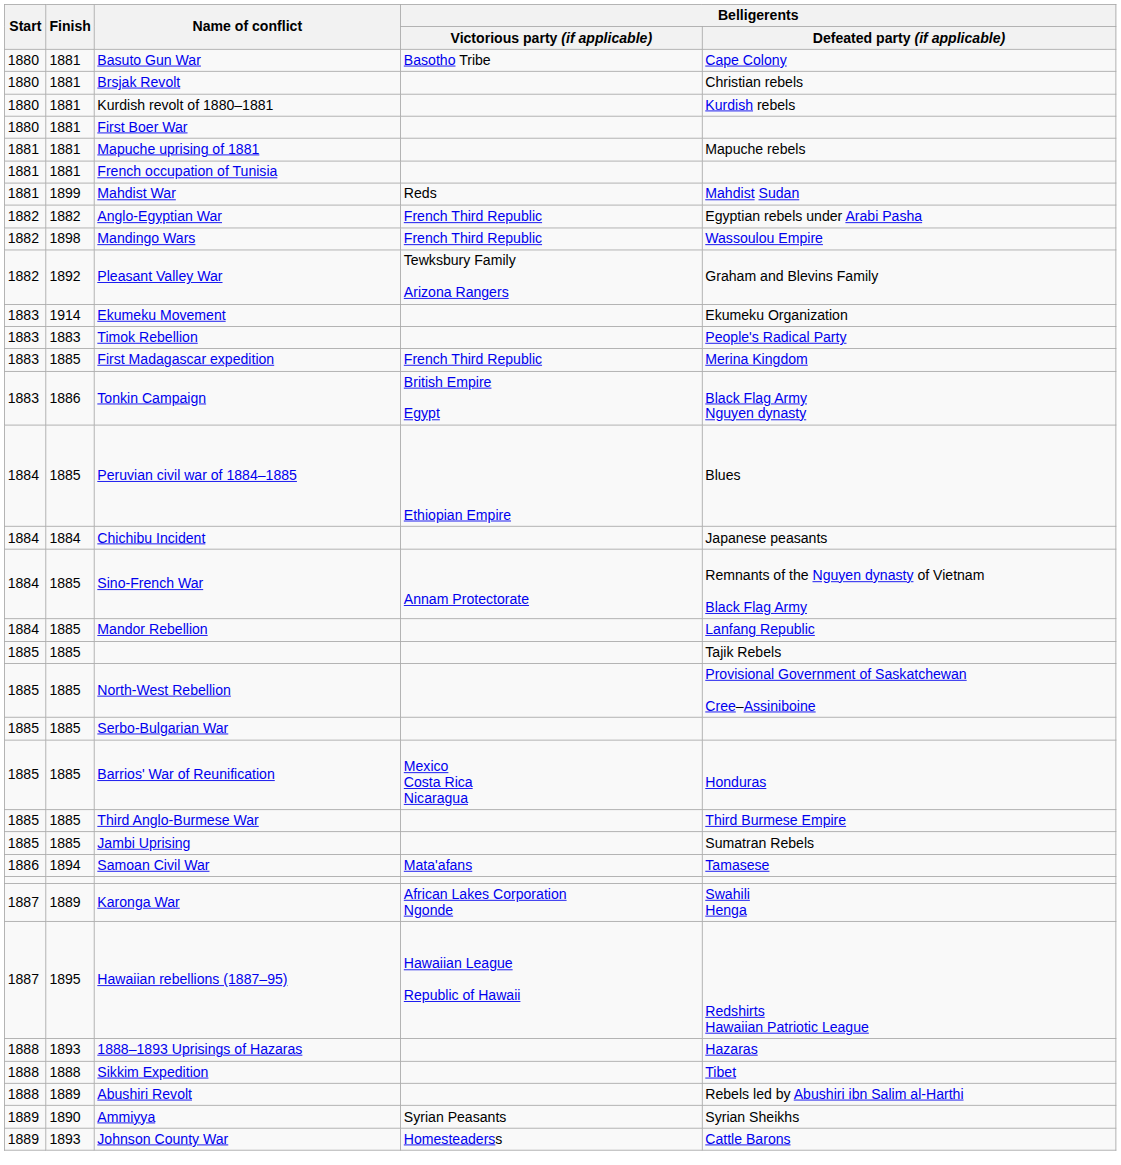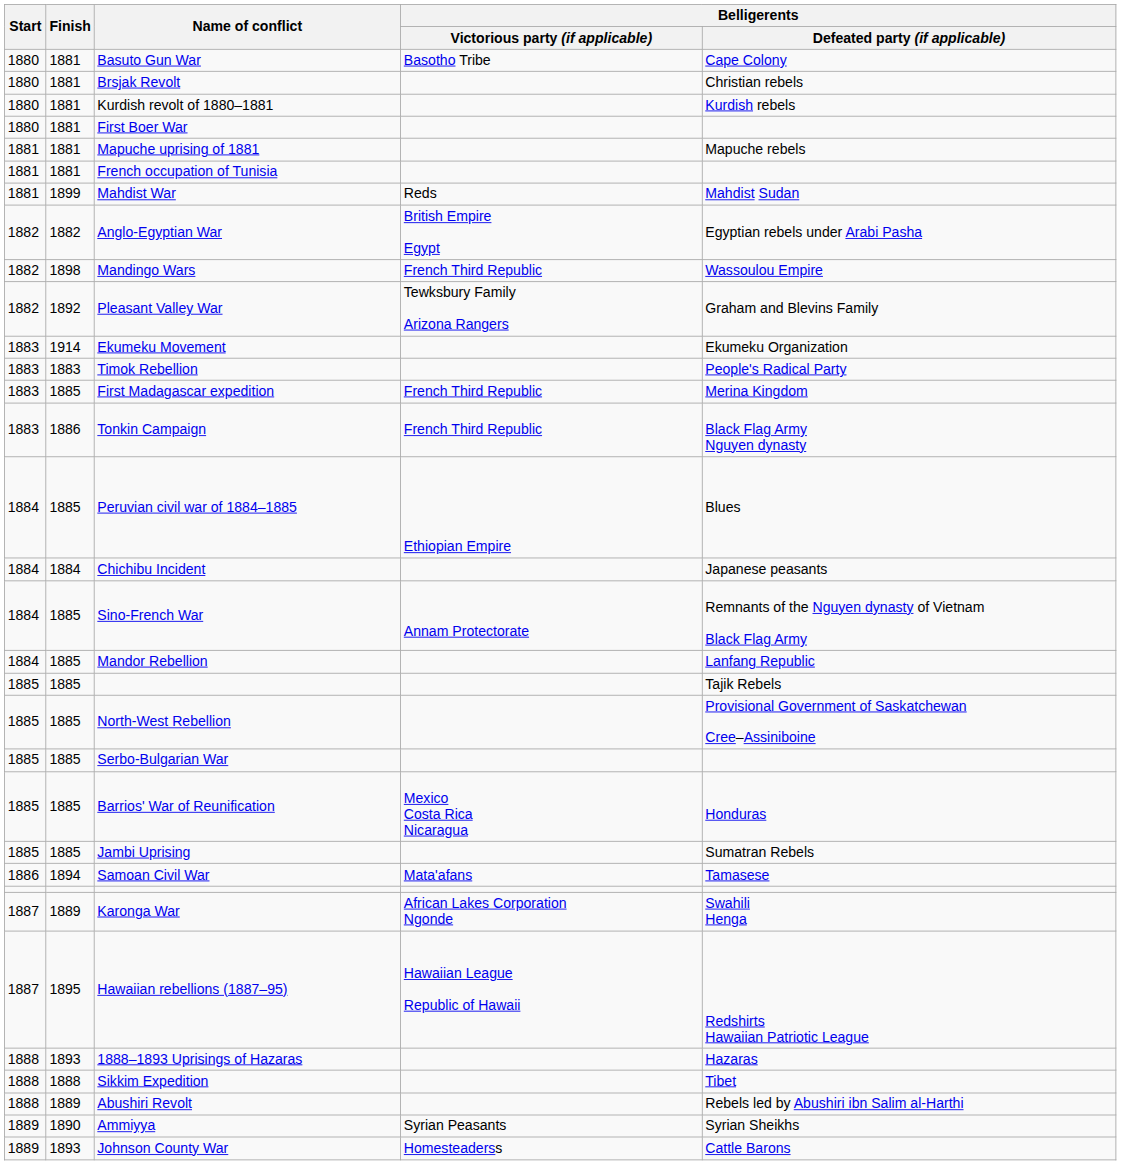(473, 216) French Third Republic -> (448, 232) British Empire Egypt
(448, 398) British Empire Egypt -> (473, 429) French Third Republic
- row: (65, 820)
